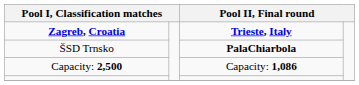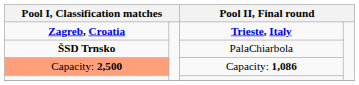(87, 48) normal -> (87, 48) bold
(261, 48) bold -> (261, 48) normal
(87, 66) no background -> (87, 66) lightsalmon background
